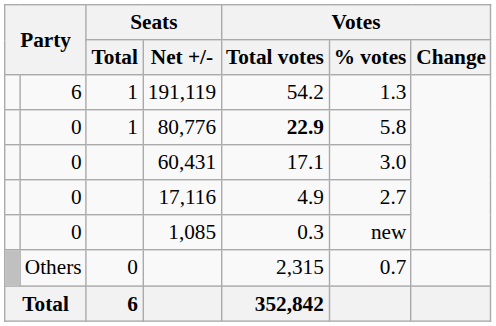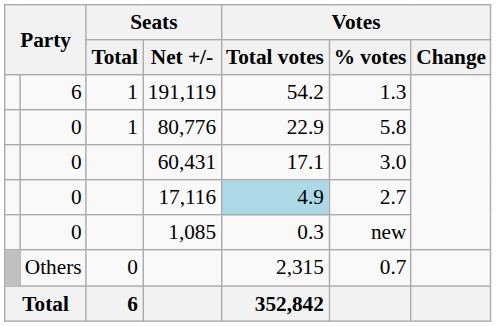(305, 127) bold -> (305, 127) normal
(311, 197) no background -> (311, 197) lightblue background
